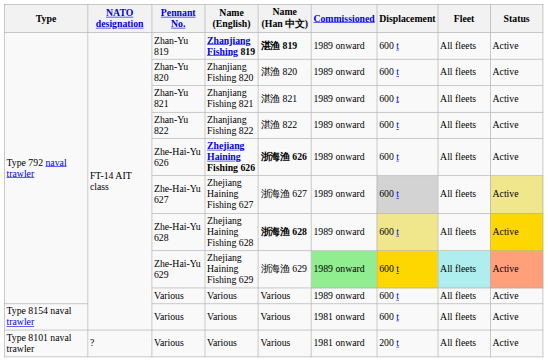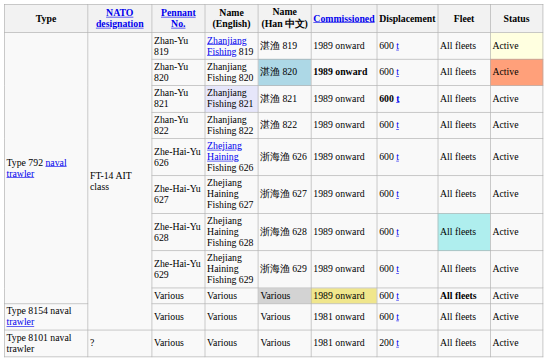(231, 46) bold -> (230, 46) normal
(279, 45) bold -> (279, 45) normal
(506, 46) no background -> (505, 46) lightyellow background
(279, 72) no background -> (279, 72) lightblue background
(339, 72) normal -> (340, 72) bold
(506, 72) no background -> (505, 72) lightsalmon background
(230, 98) no background -> (230, 98) lavender background
(389, 98) normal -> (389, 98) bold
(231, 157) bold -> (230, 157) normal
(284, 157) bold -> (284, 157) normal
(389, 194) lightgrey background -> (389, 194) no background
(506, 194) khaki background -> (505, 194) no background
(284, 231) bold -> (284, 231) normal
(389, 232) khaki background -> (389, 232) no background
(458, 232) no background -> (458, 232) paleturquoise background
(506, 232) gold background -> (505, 232) no background
(339, 269) lightgreen background -> (339, 269) no background
(389, 269) gold background -> (389, 269) no background
(458, 269) paleturquoise background -> (458, 269) no background
(506, 269) lightsalmon background -> (505, 269) no background
(275, 296) no background -> (275, 296) lightgrey background
(339, 296) no background -> (339, 296) khaki background
(458, 296) normal -> (458, 296) bold
